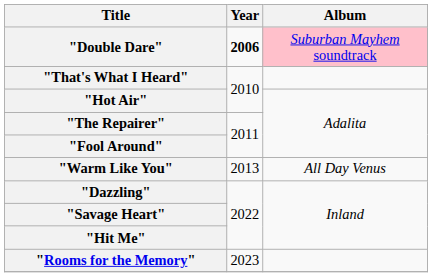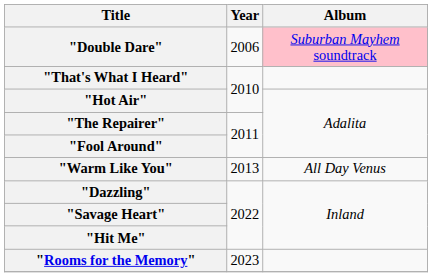(245, 46) bold -> (245, 46) normal
